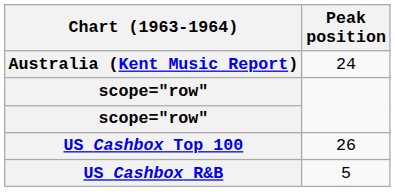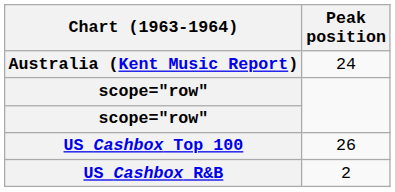(346, 173) 5 -> (346, 173) 2
